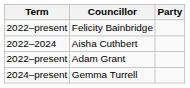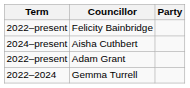(31, 43) 2022–2024 -> (37, 43) 2024–present
(37, 75) 2024–present -> (31, 75) 2022–2024
